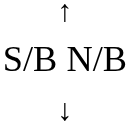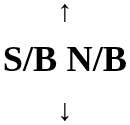(65, 58) normal -> (65, 58) bold
